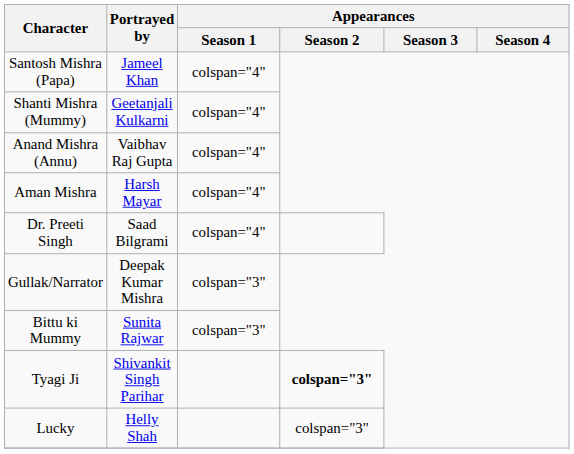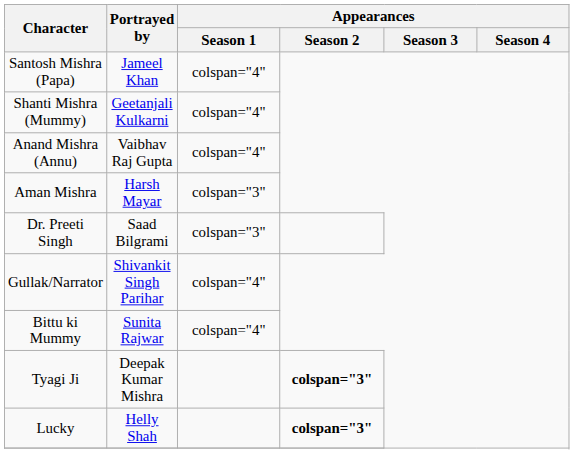(229, 192) colspan="4" -> (229, 192) colspan="3"
(229, 233) colspan="4" -> (229, 233) colspan="3"
(142, 281) Deepak Kumar Mishra -> (142, 281) Shivankit Singh Parihar
(229, 281) colspan="3" -> (229, 281) colspan="4"
(229, 330) colspan="3" -> (229, 330) colspan="4"
(142, 379) Shivankit Singh Parihar -> (142, 379) Deepak Kumar Mishra
(332, 428) normal -> (332, 428) bold
